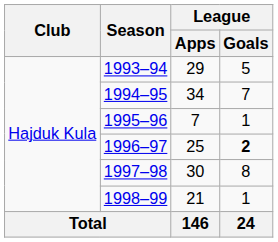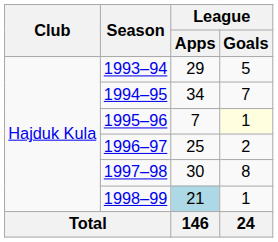(246, 120) no background -> (246, 120) lightyellow background
(246, 146) bold -> (246, 146) normal
(195, 198) no background -> (195, 198) lightblue background
